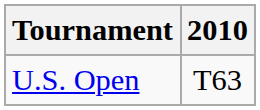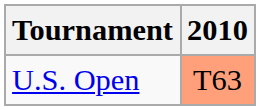(217, 79) no background -> (217, 79) lightsalmon background
